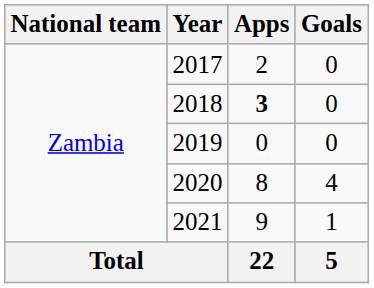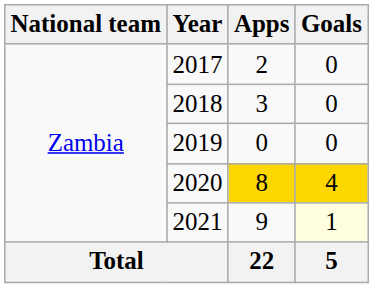(262, 103) bold -> (262, 103) normal
(262, 182) no background -> (262, 182) gold background
(331, 182) no background -> (331, 182) gold background
(331, 222) no background -> (331, 222) lightyellow background
